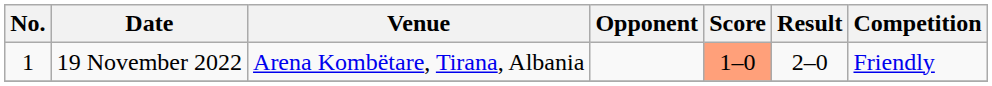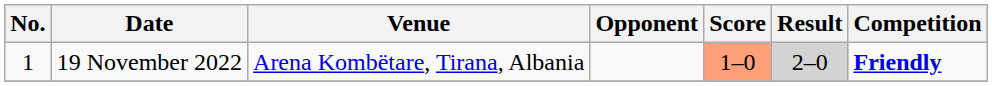(810, 61) no background -> (810, 61) lightgrey background
(894, 61) normal -> (897, 61) bold
